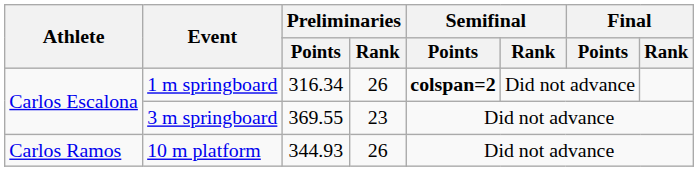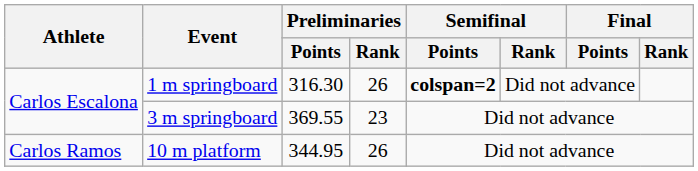(316, 85) 316.34 -> (316, 85) 316.30
(316, 150) 344.93 -> (316, 150) 344.95
